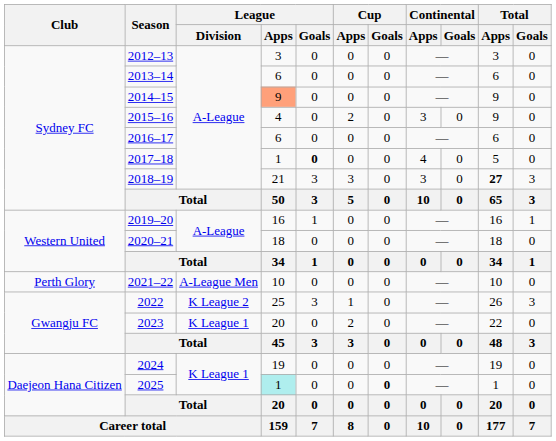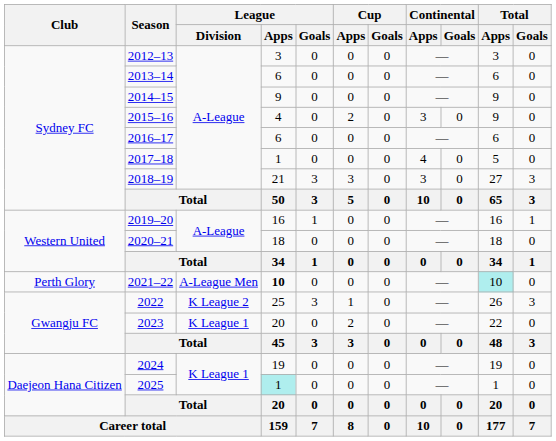(278, 96) lightsalmon background -> (278, 96) no background
(315, 158) bold -> (315, 158) normal
(496, 179) bold -> (496, 179) normal
(278, 281) normal -> (278, 281) bold
(496, 281) no background -> (496, 281) paleturquoise background
(387, 384) bold -> (387, 384) normal
